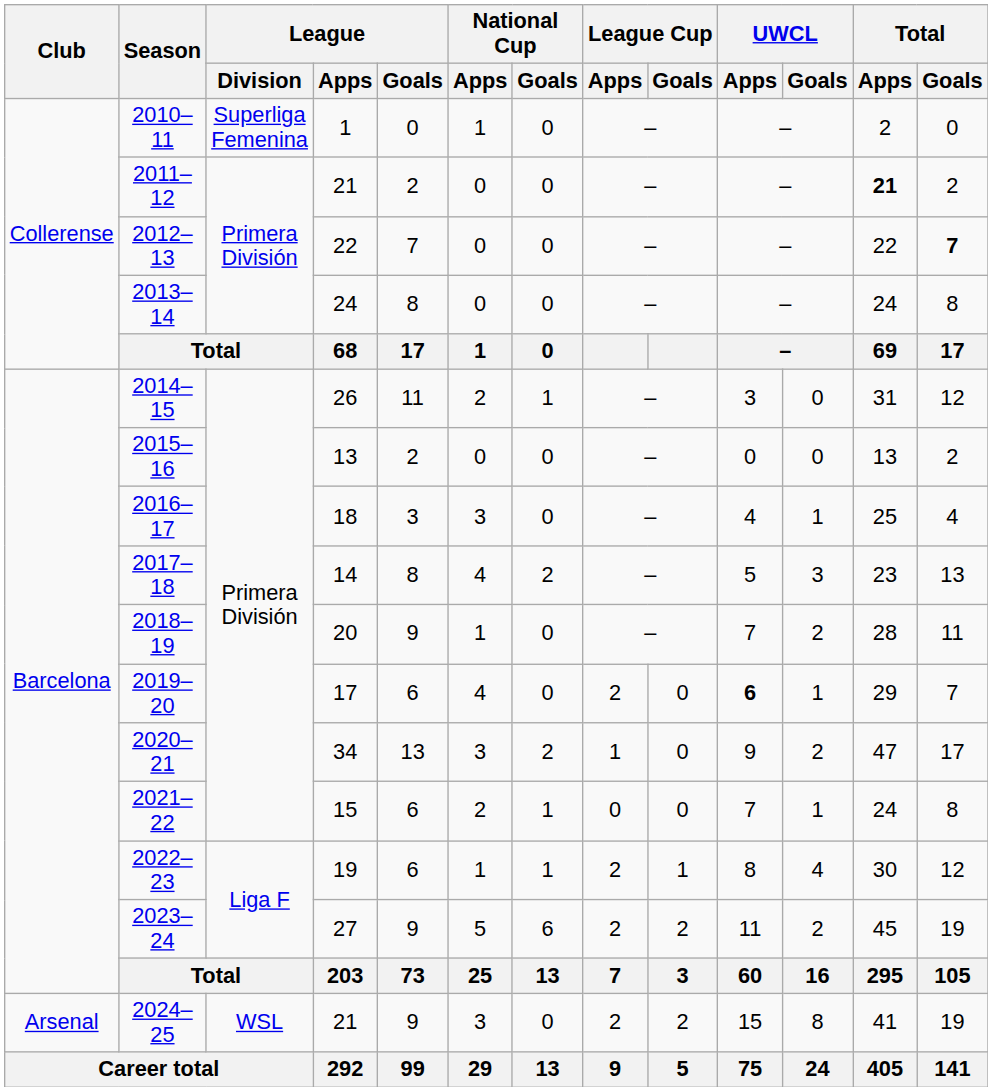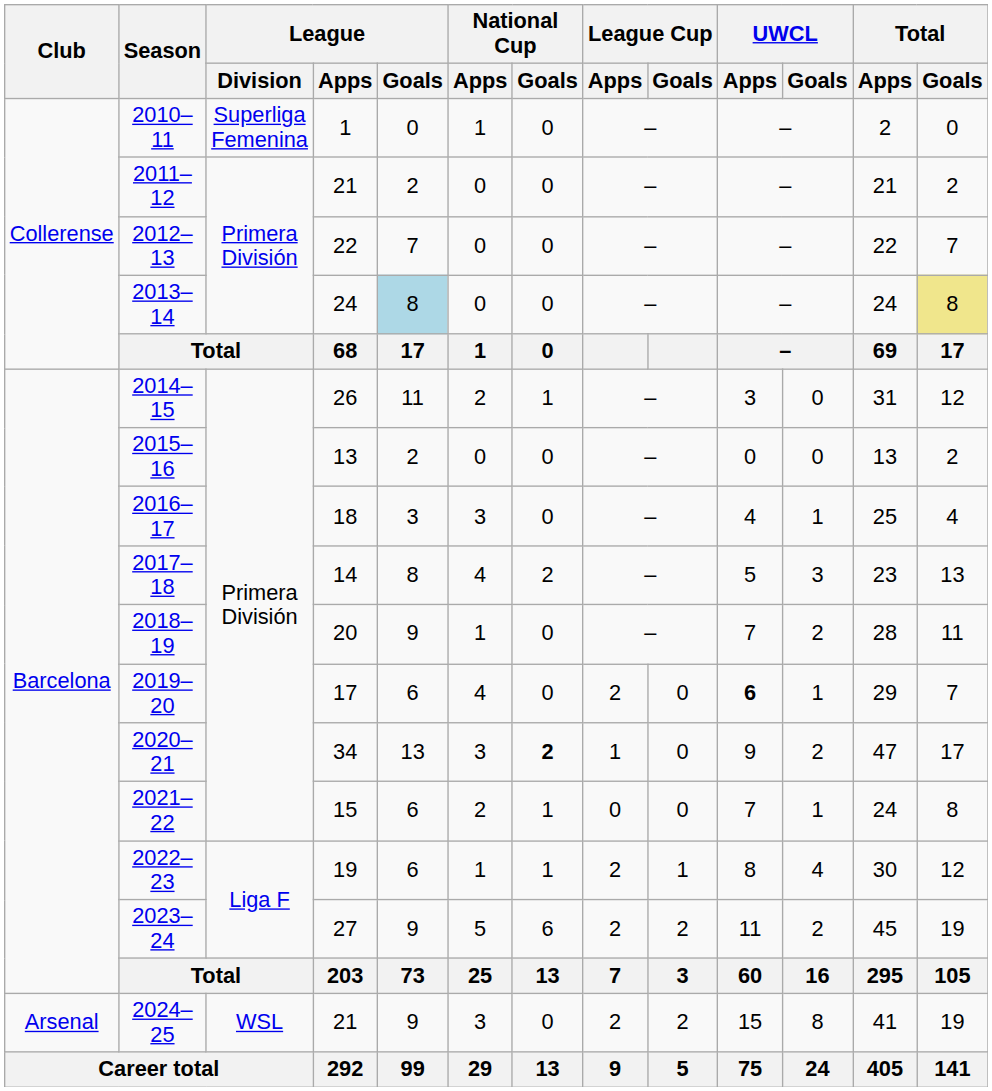(885, 186) bold -> (885, 186) normal
(952, 245) bold -> (952, 245) normal
(413, 304) no background -> (413, 304) lightblue background
(952, 304) no background -> (952, 304) khaki background
(548, 751) normal -> (548, 751) bold
